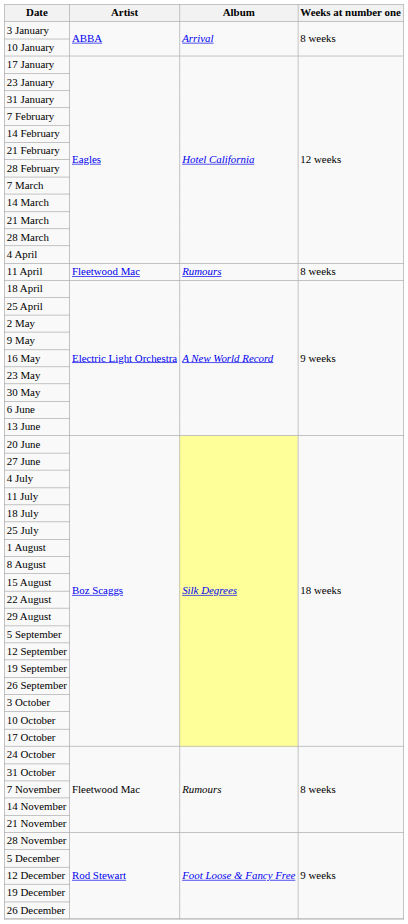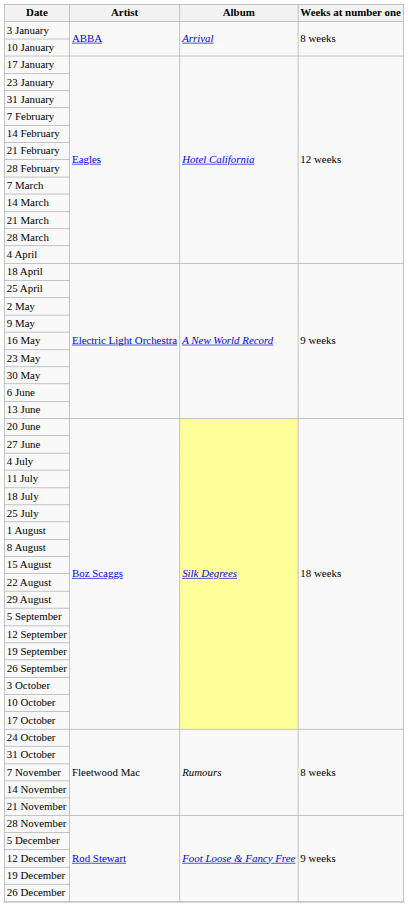- row: (25, 271)
